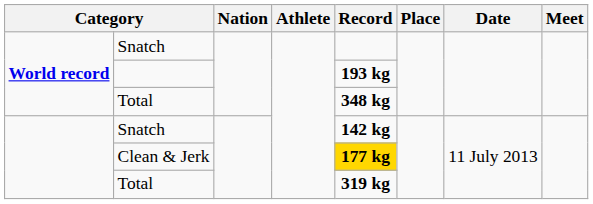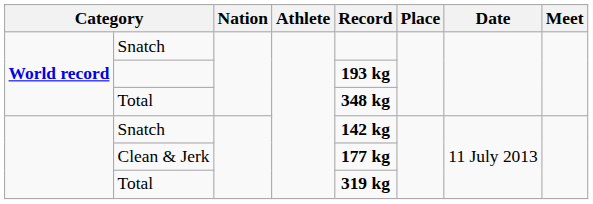(365, 156) gold background -> (365, 156) no background
